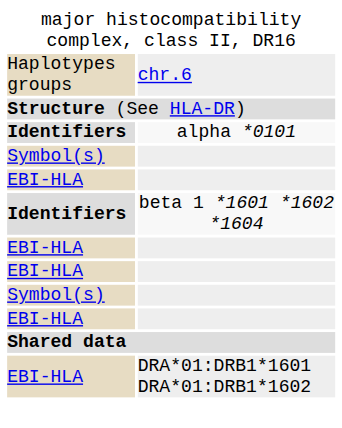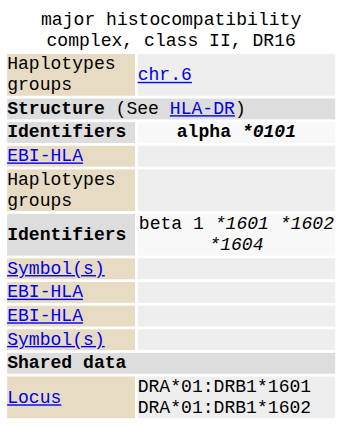(236, 133) normal -> (236, 133) bold
(56, 156) Symbol(s) -> (45, 156) EBI-HLA
(45, 180) EBI-HLA -> (61, 190) Haplotypes groups
(45, 248) EBI-HLA -> (56, 269) Symbol(s)
(56, 295) Symbol(s) -> (45, 316) EBI-HLA
(45, 319) EBI-HLA -> (56, 340) Symbol(s)
(45, 377) EBI-HLA -> (34, 397) Locus
